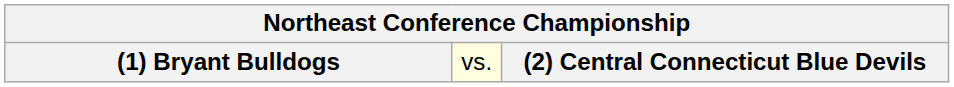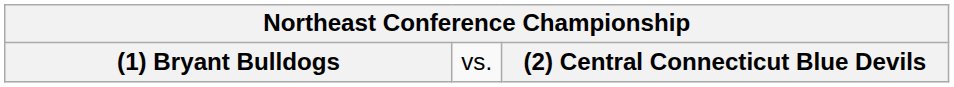(477, 61) lightyellow background -> (477, 61) no background
